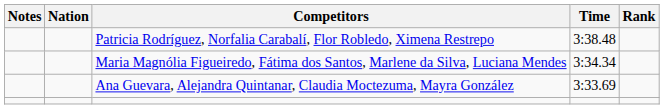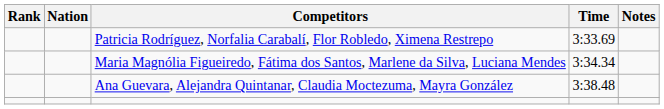columns swapped: (639, 16) <-> (25, 16)
(595, 39) 3:38.48 -> (594, 39) 3:33.69
(595, 86) 3:33.69 -> (594, 86) 3:38.48
